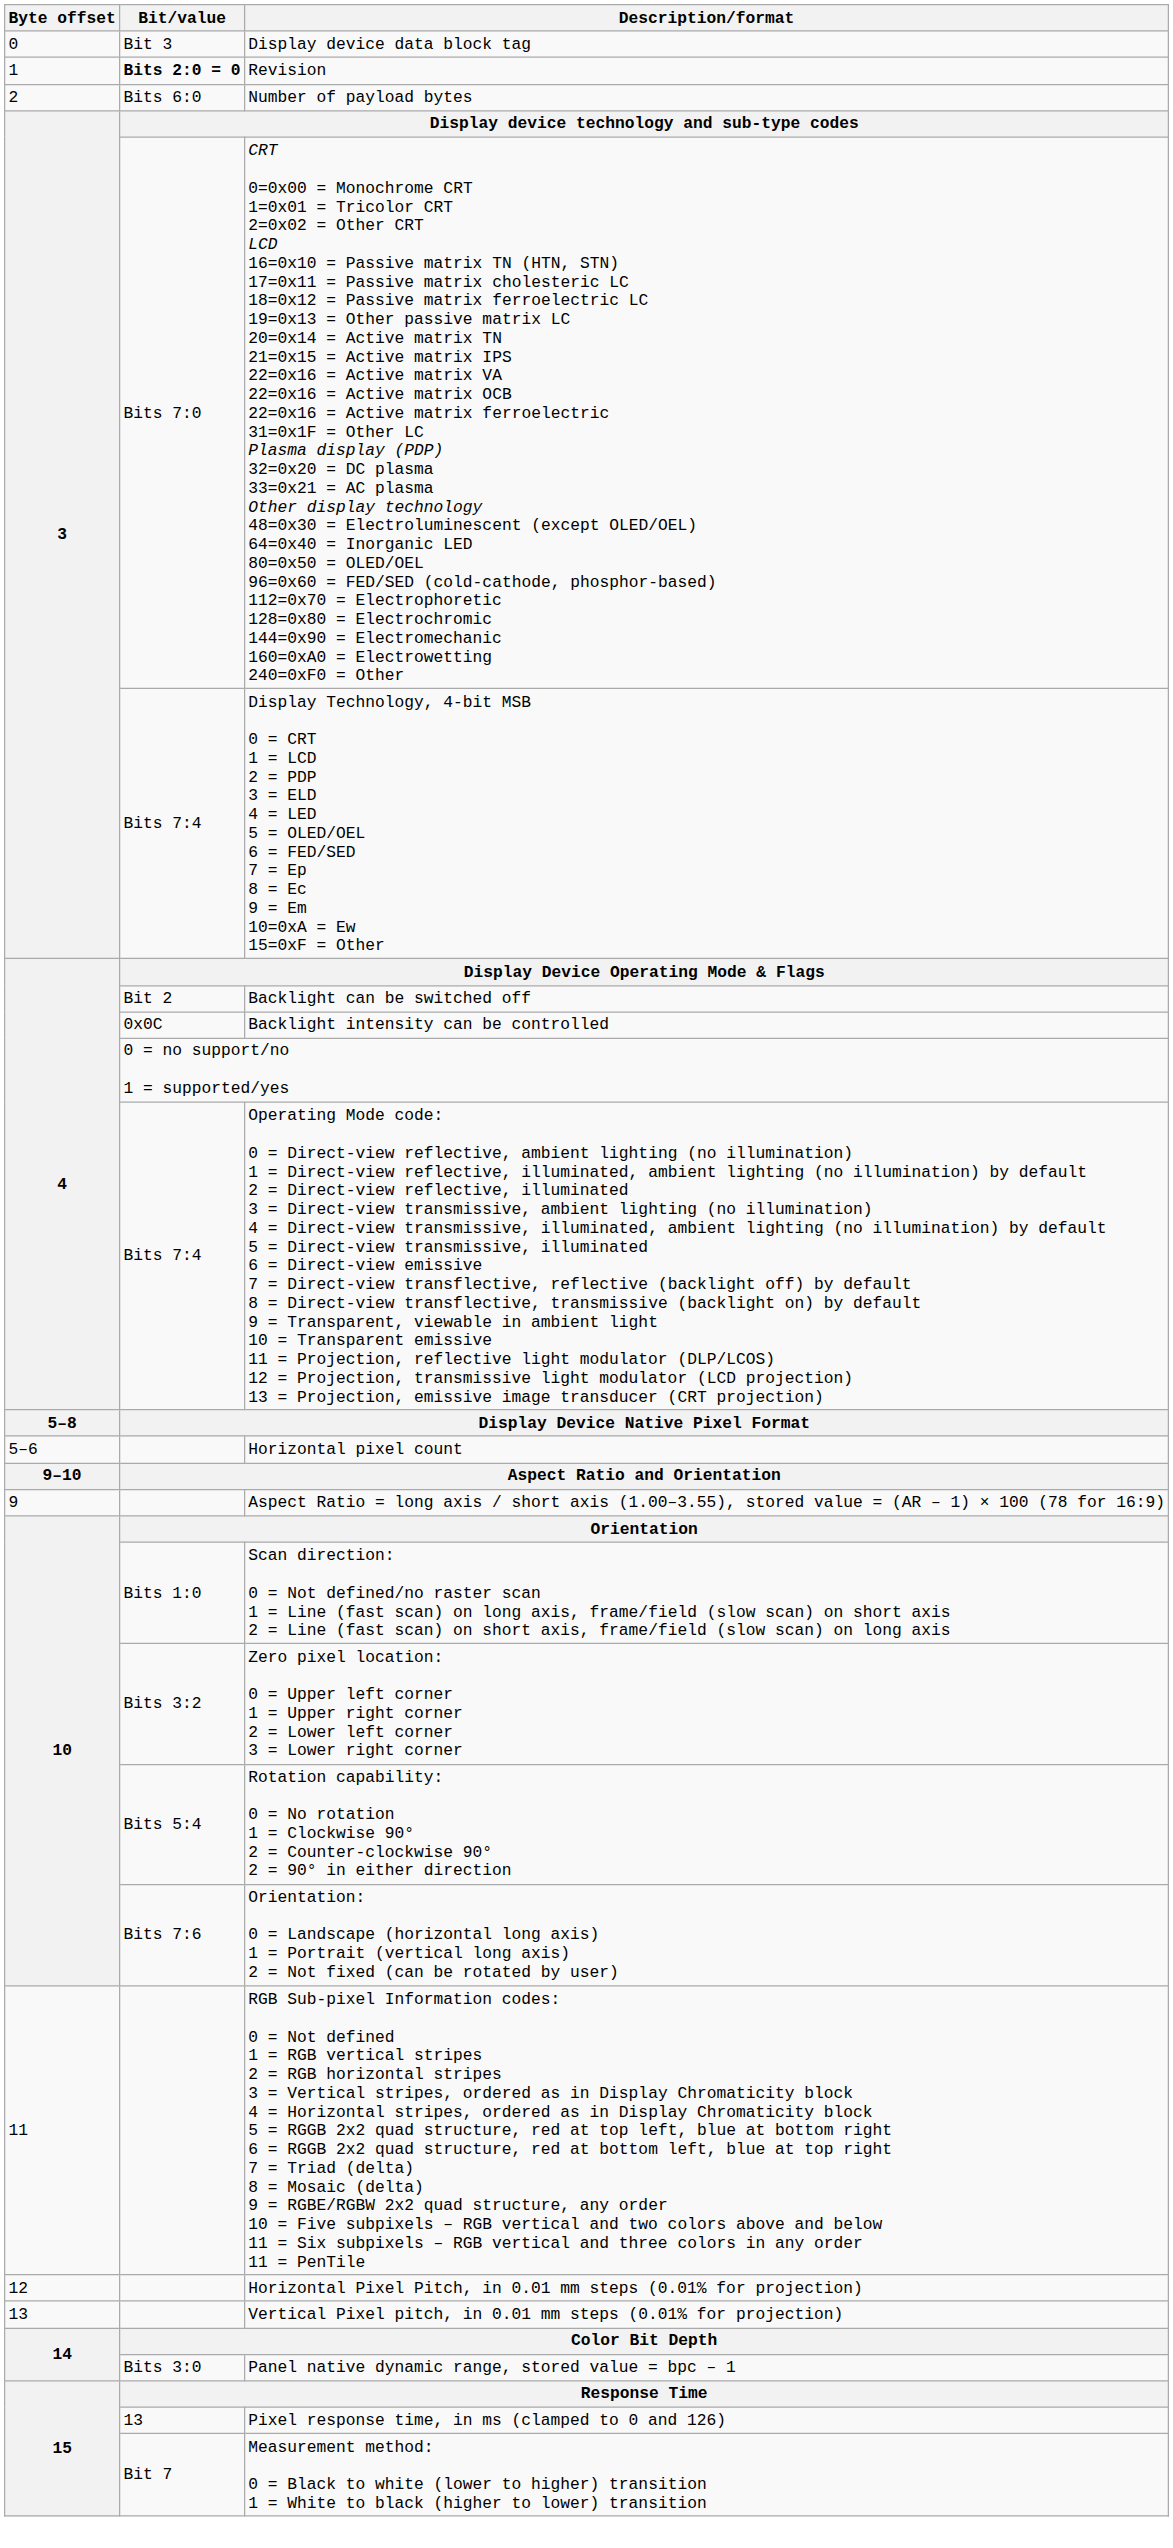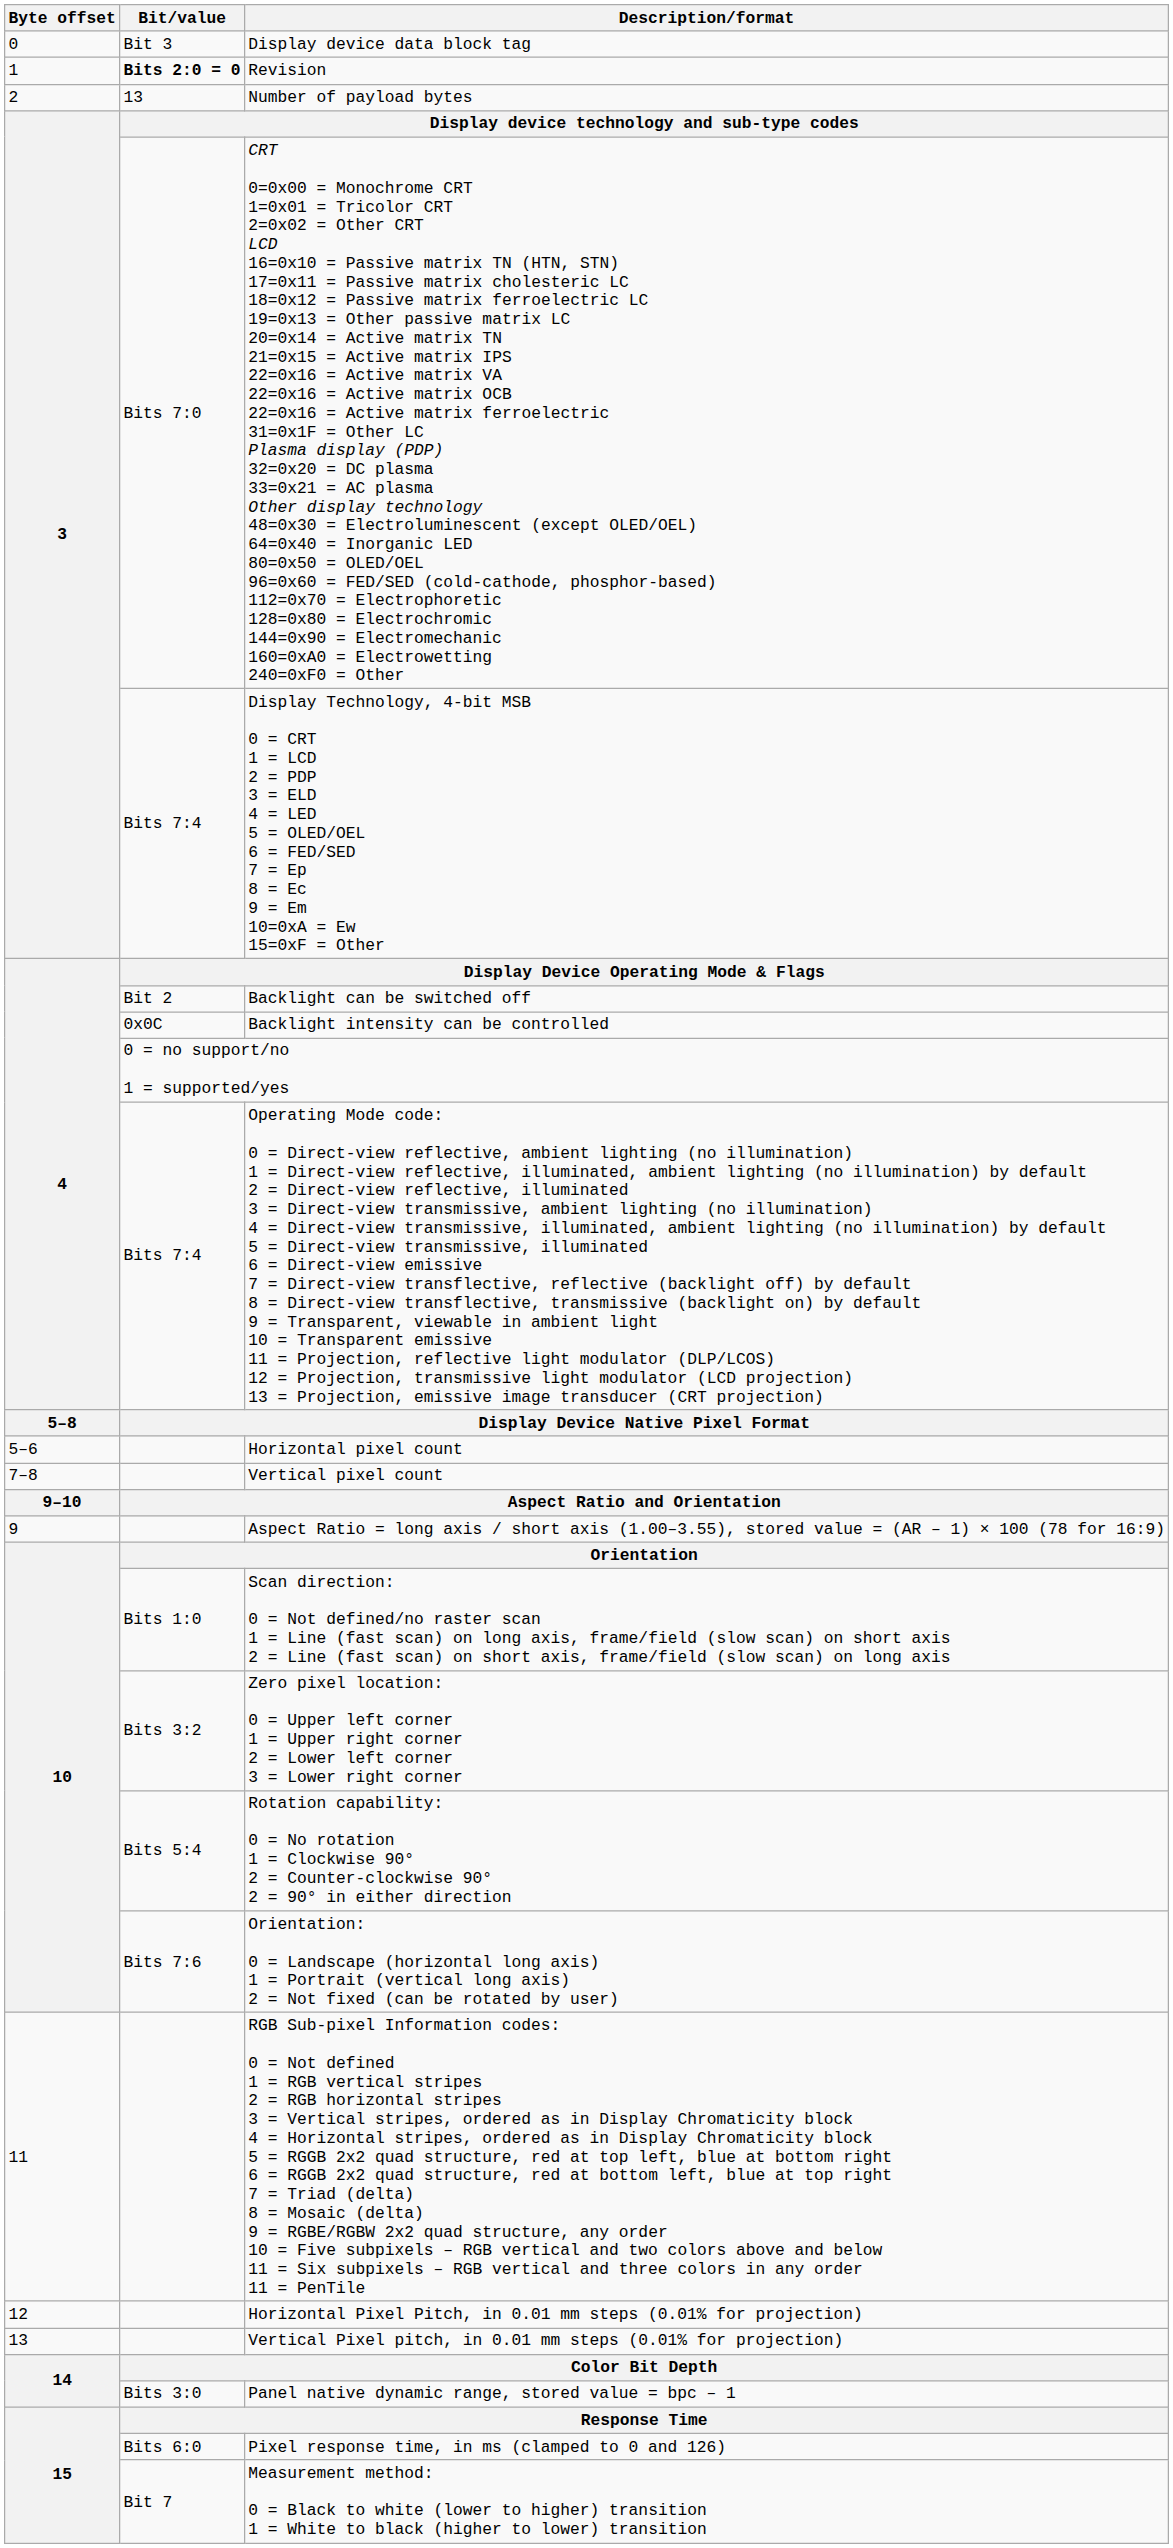(163, 97) Bits 6:0 -> (133, 97) 13
+ row: (346, 1476)
(133, 2420) 13 -> (163, 2447) Bits 6:0
